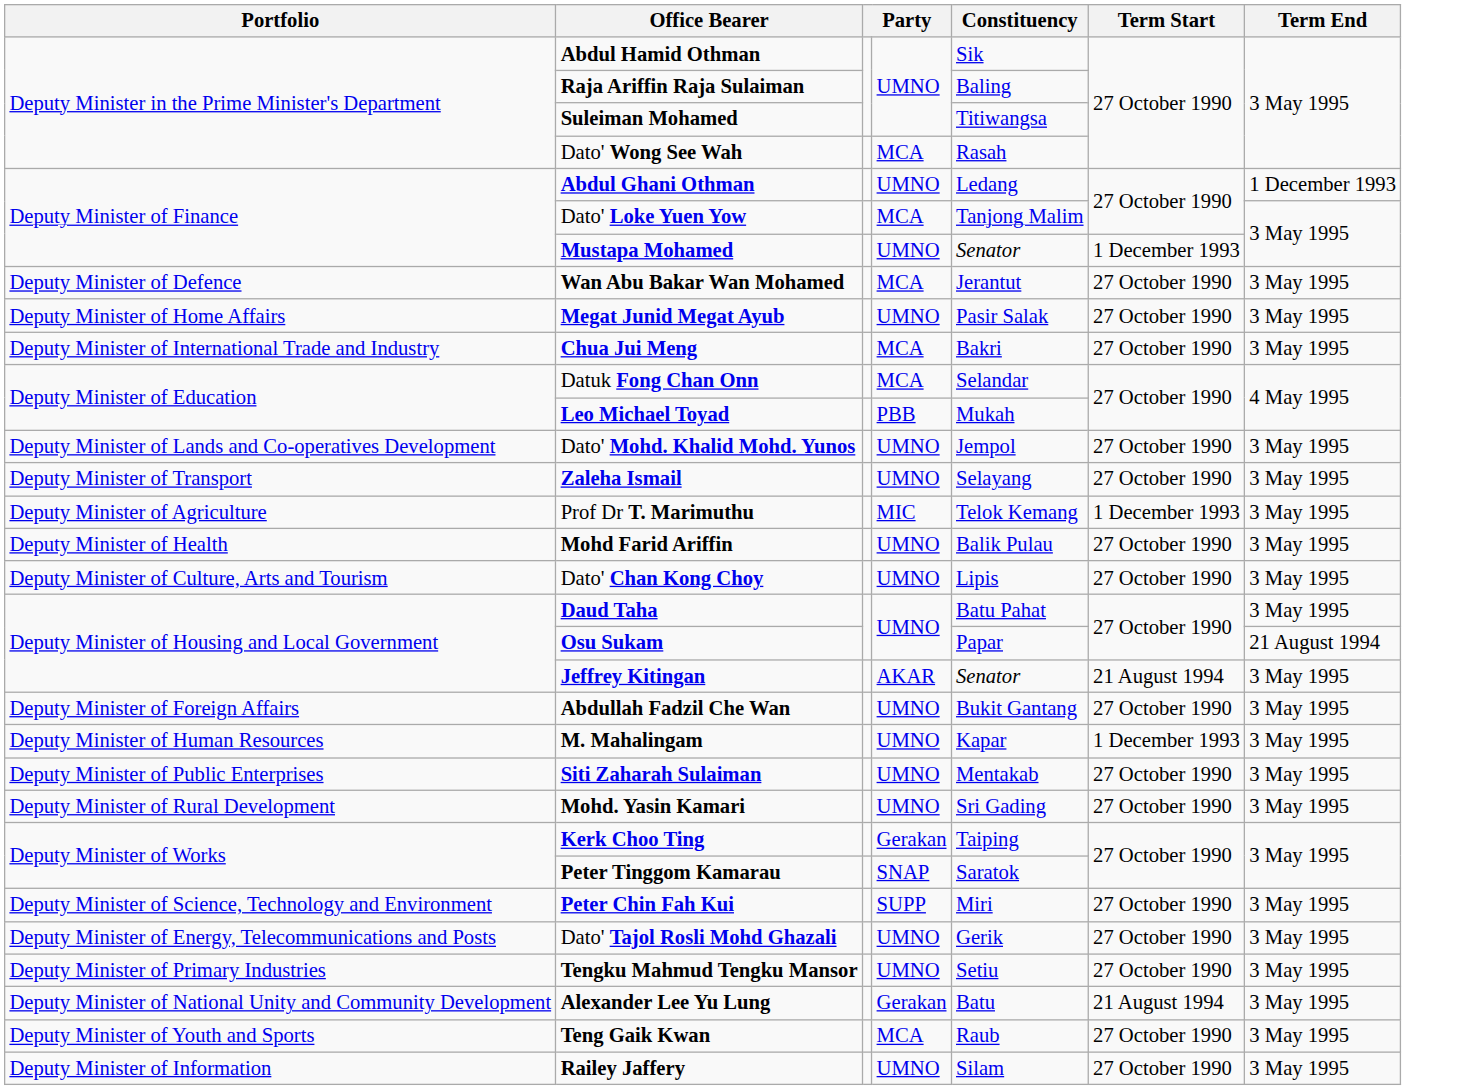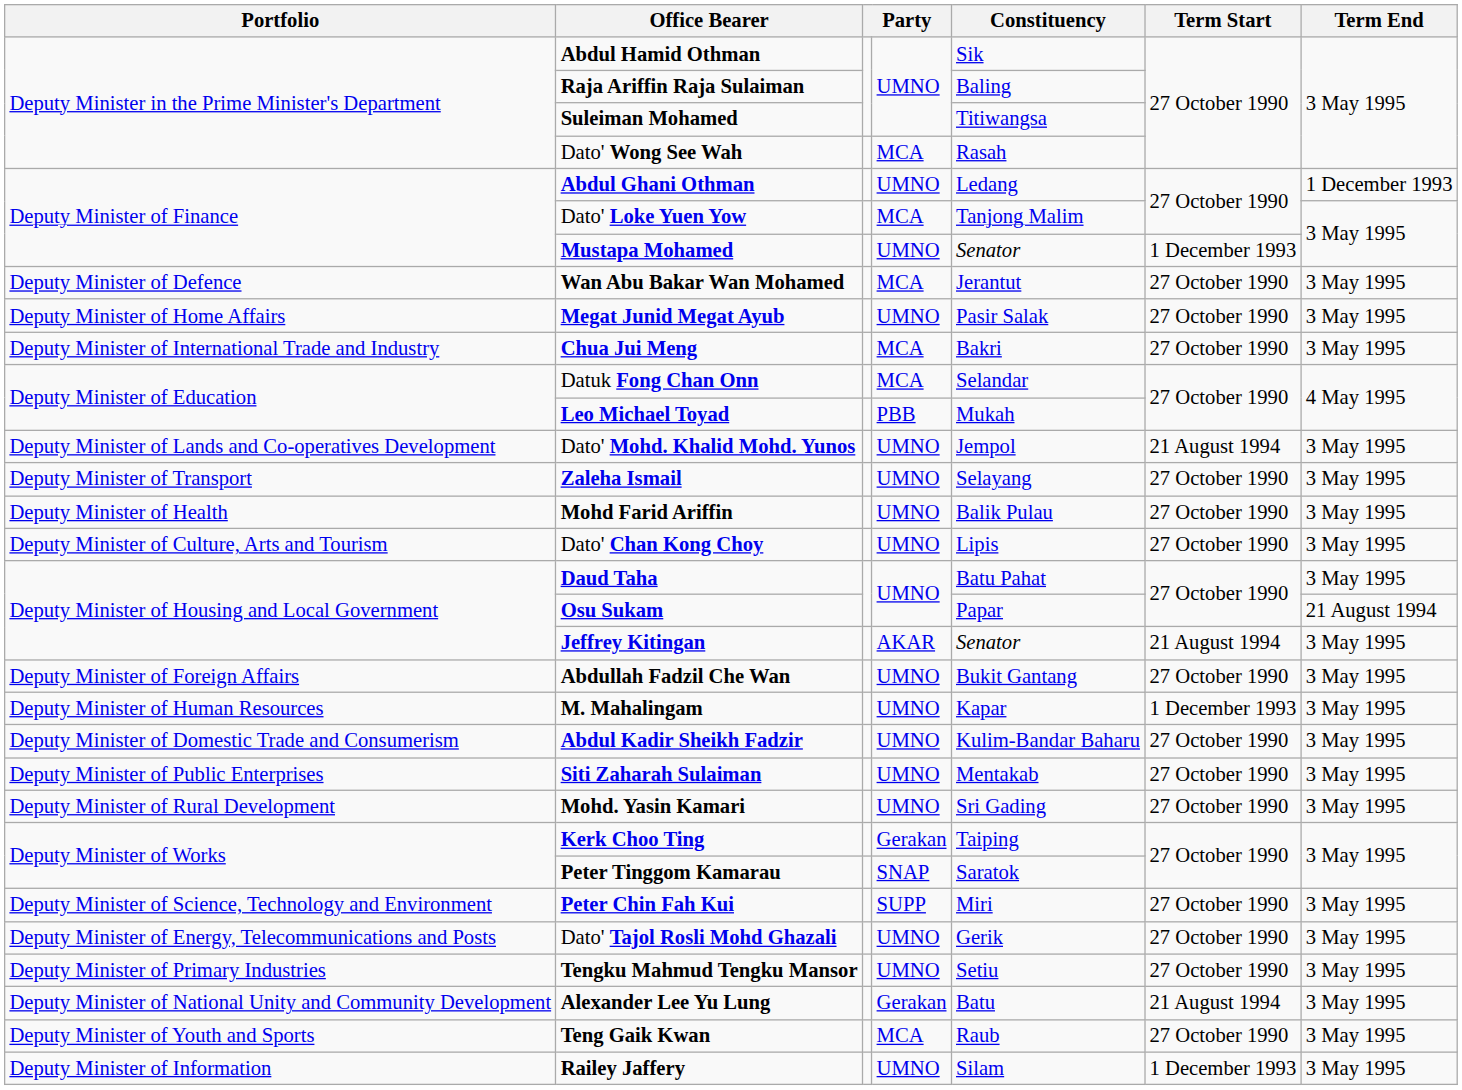(1162, 446) 27 October 1990 -> (1215, 446) 21 August 1994
- row: (657, 511)
+ row: (682, 741)
(1162, 1068) 27 October 1990 -> (1223, 1068) 1 December 1993
